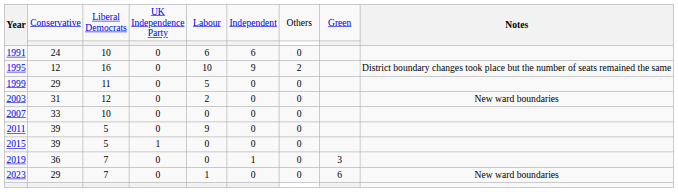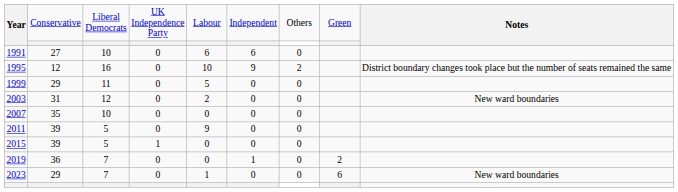(55, 53) 24 -> (55, 53) 27
(55, 114) 33 -> (55, 114) 35
(340, 159) 3 -> (340, 159) 2
